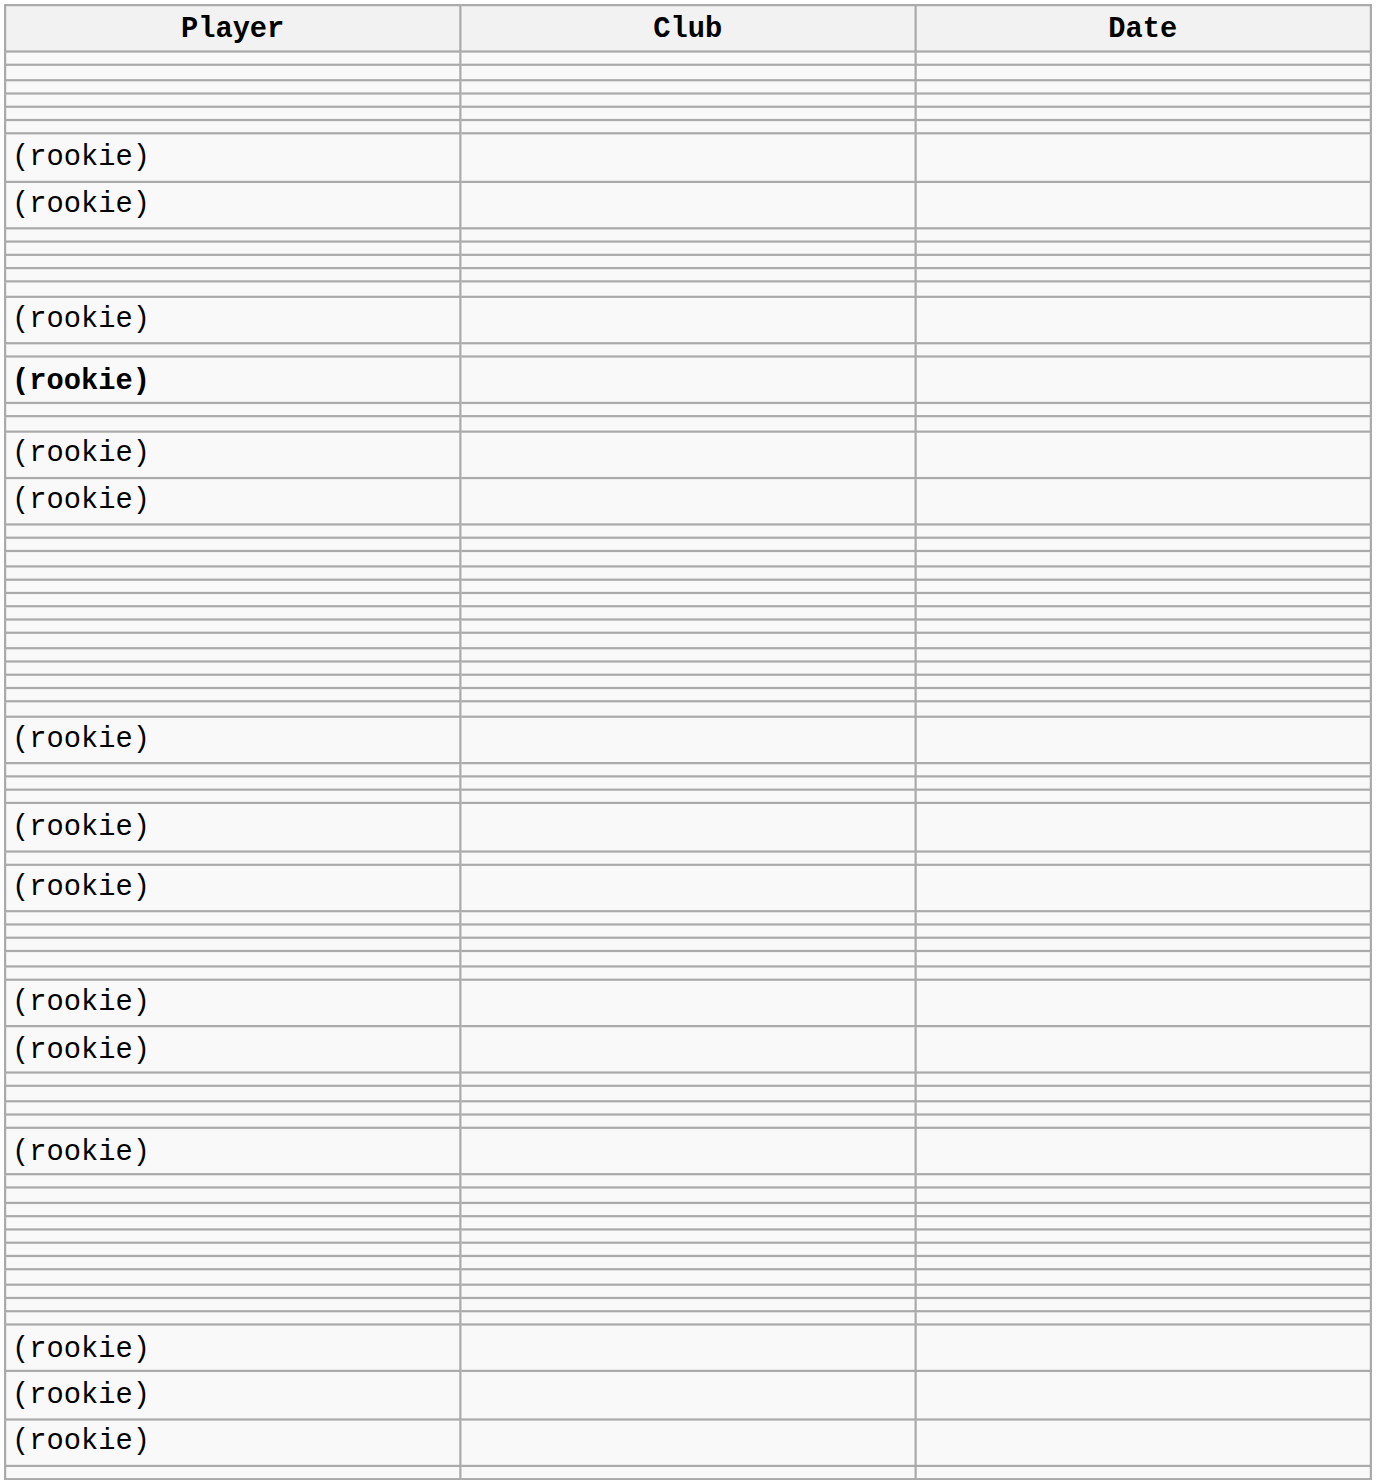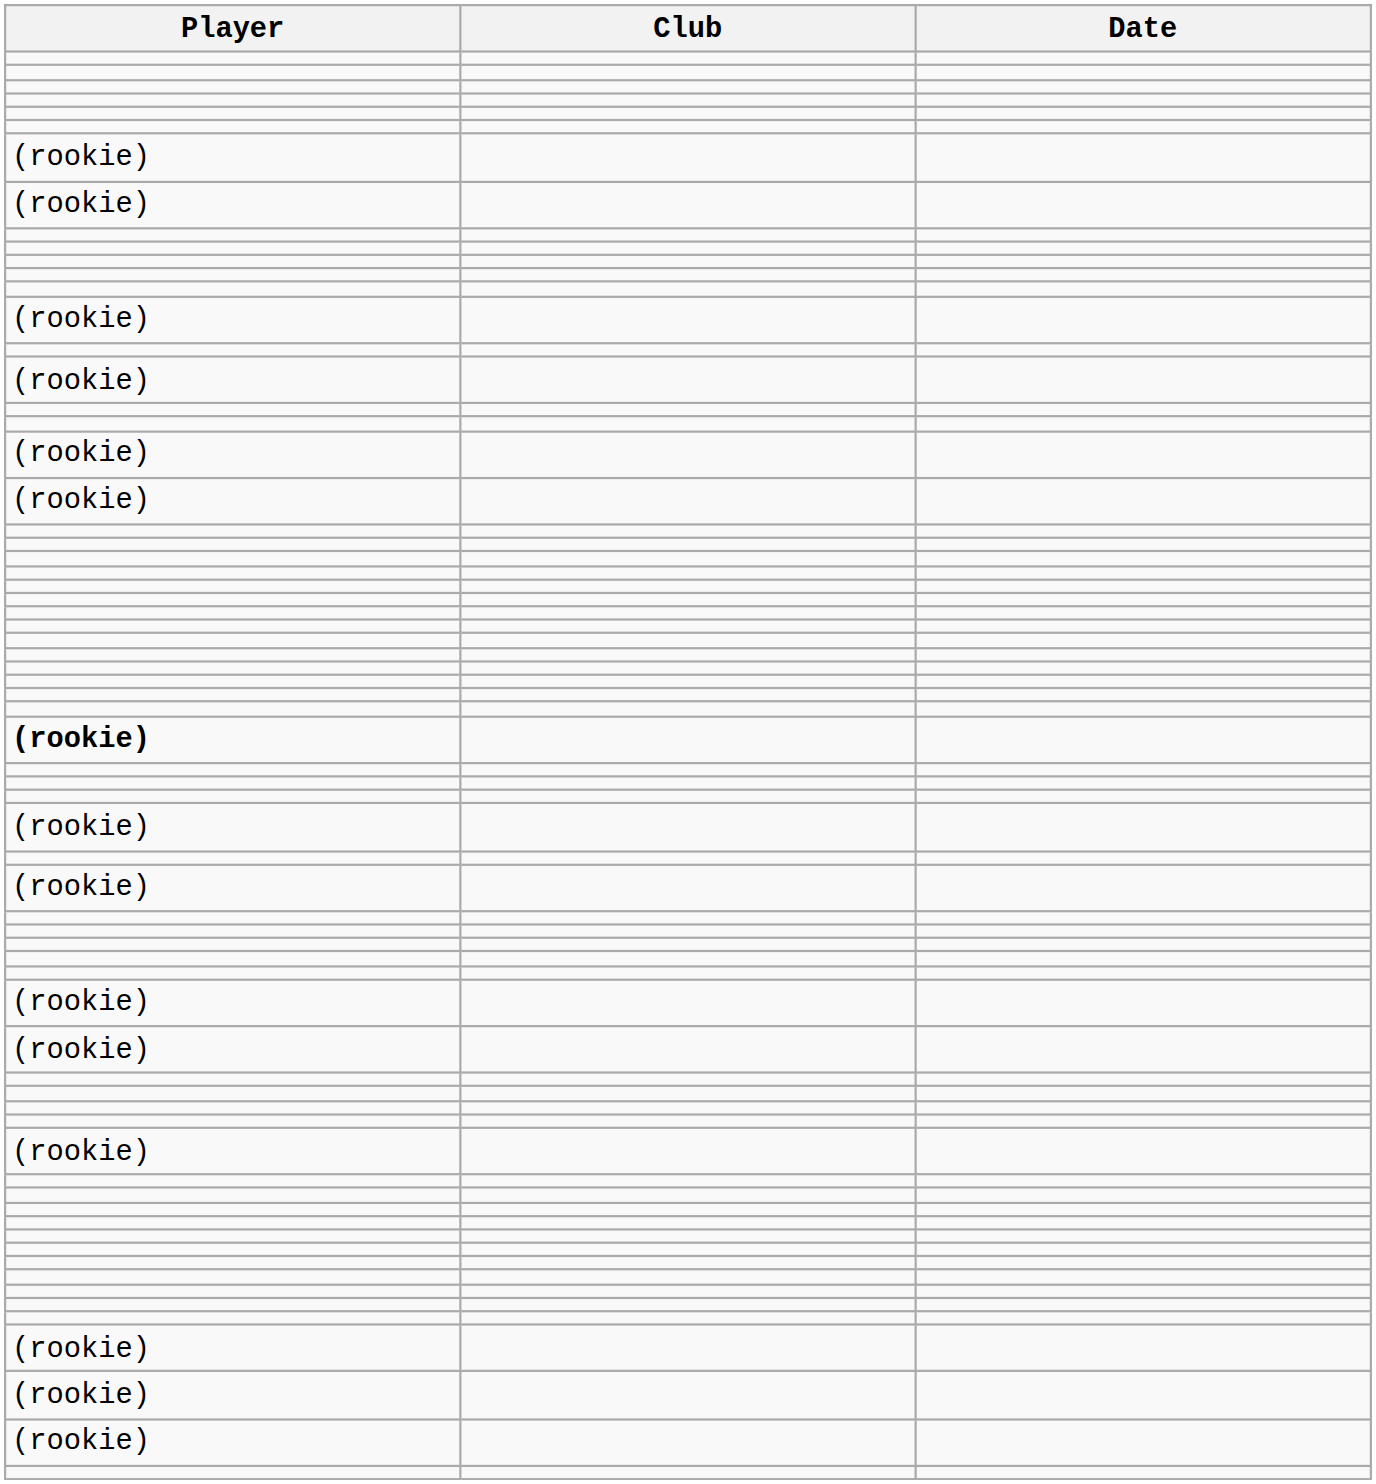(81, 380) bold -> (81, 380) normal
(81, 739) normal -> (81, 739) bold
